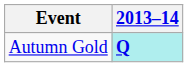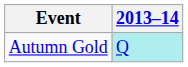(123, 47) bold -> (122, 47) normal
